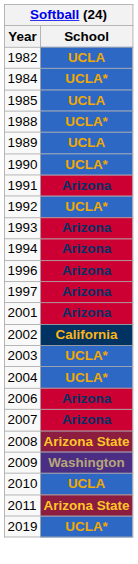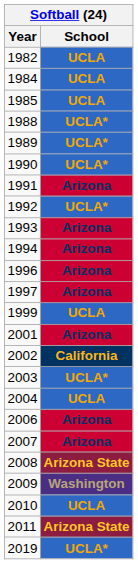(87, 79) UCLA* -> (87, 79) UCLA
(87, 143) UCLA -> (87, 143) UCLA*
+ row: (22, 313)
(87, 377) UCLA* -> (87, 398) UCLA
